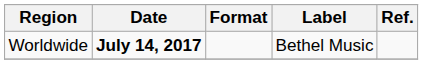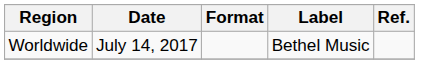(149, 45) bold -> (147, 45) normal
